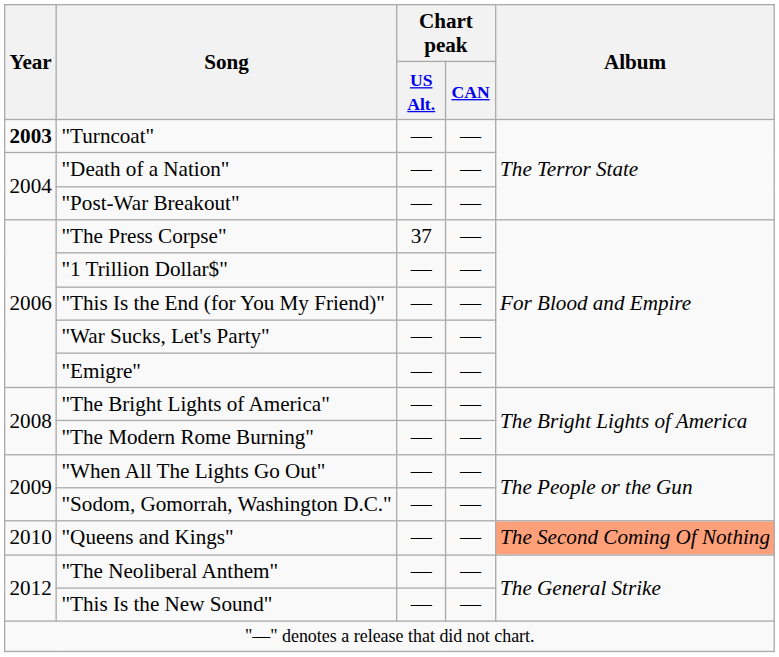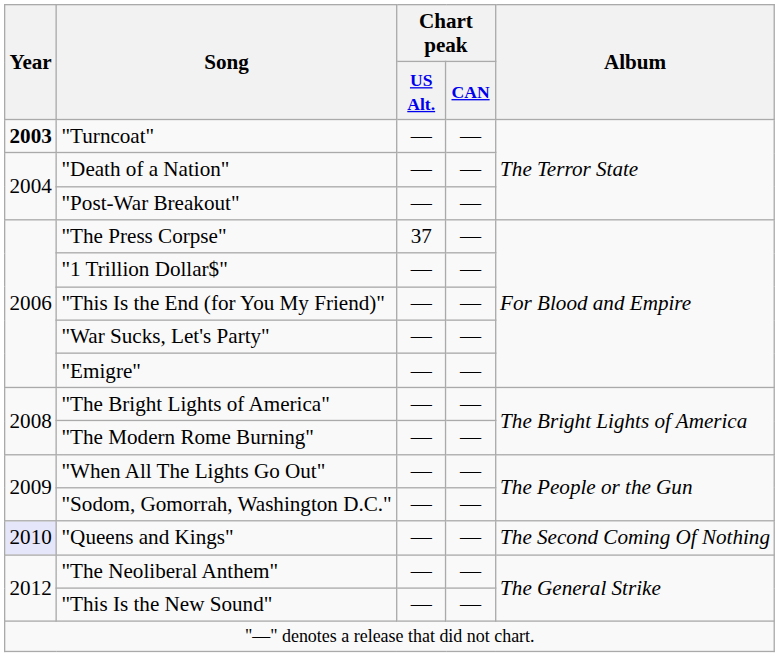(31, 537) no background -> (31, 537) lavender background
(635, 537) lightsalmon background -> (635, 537) no background
